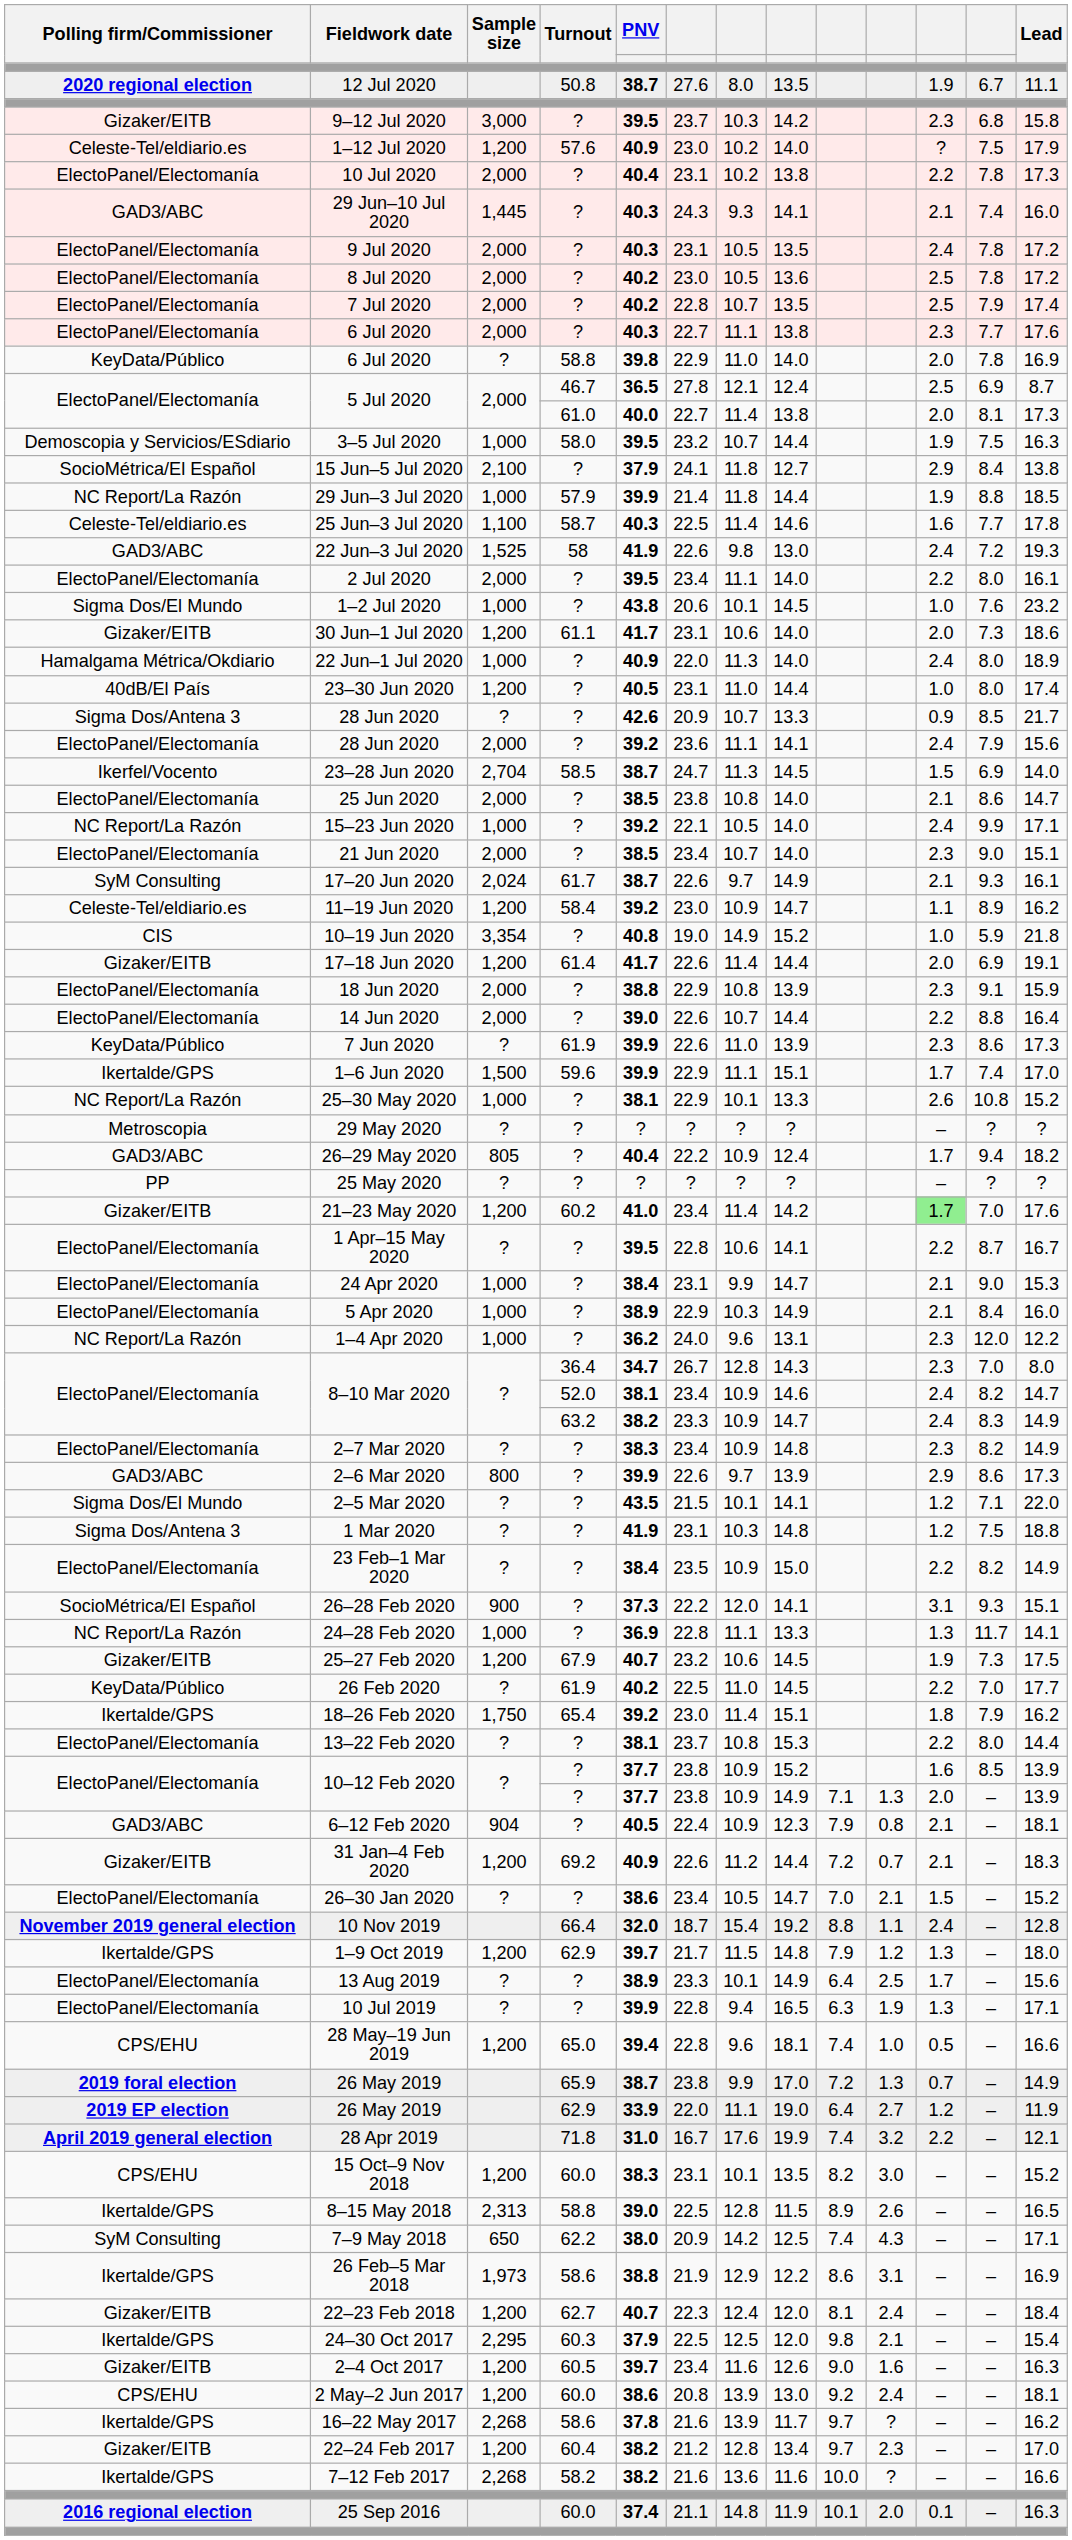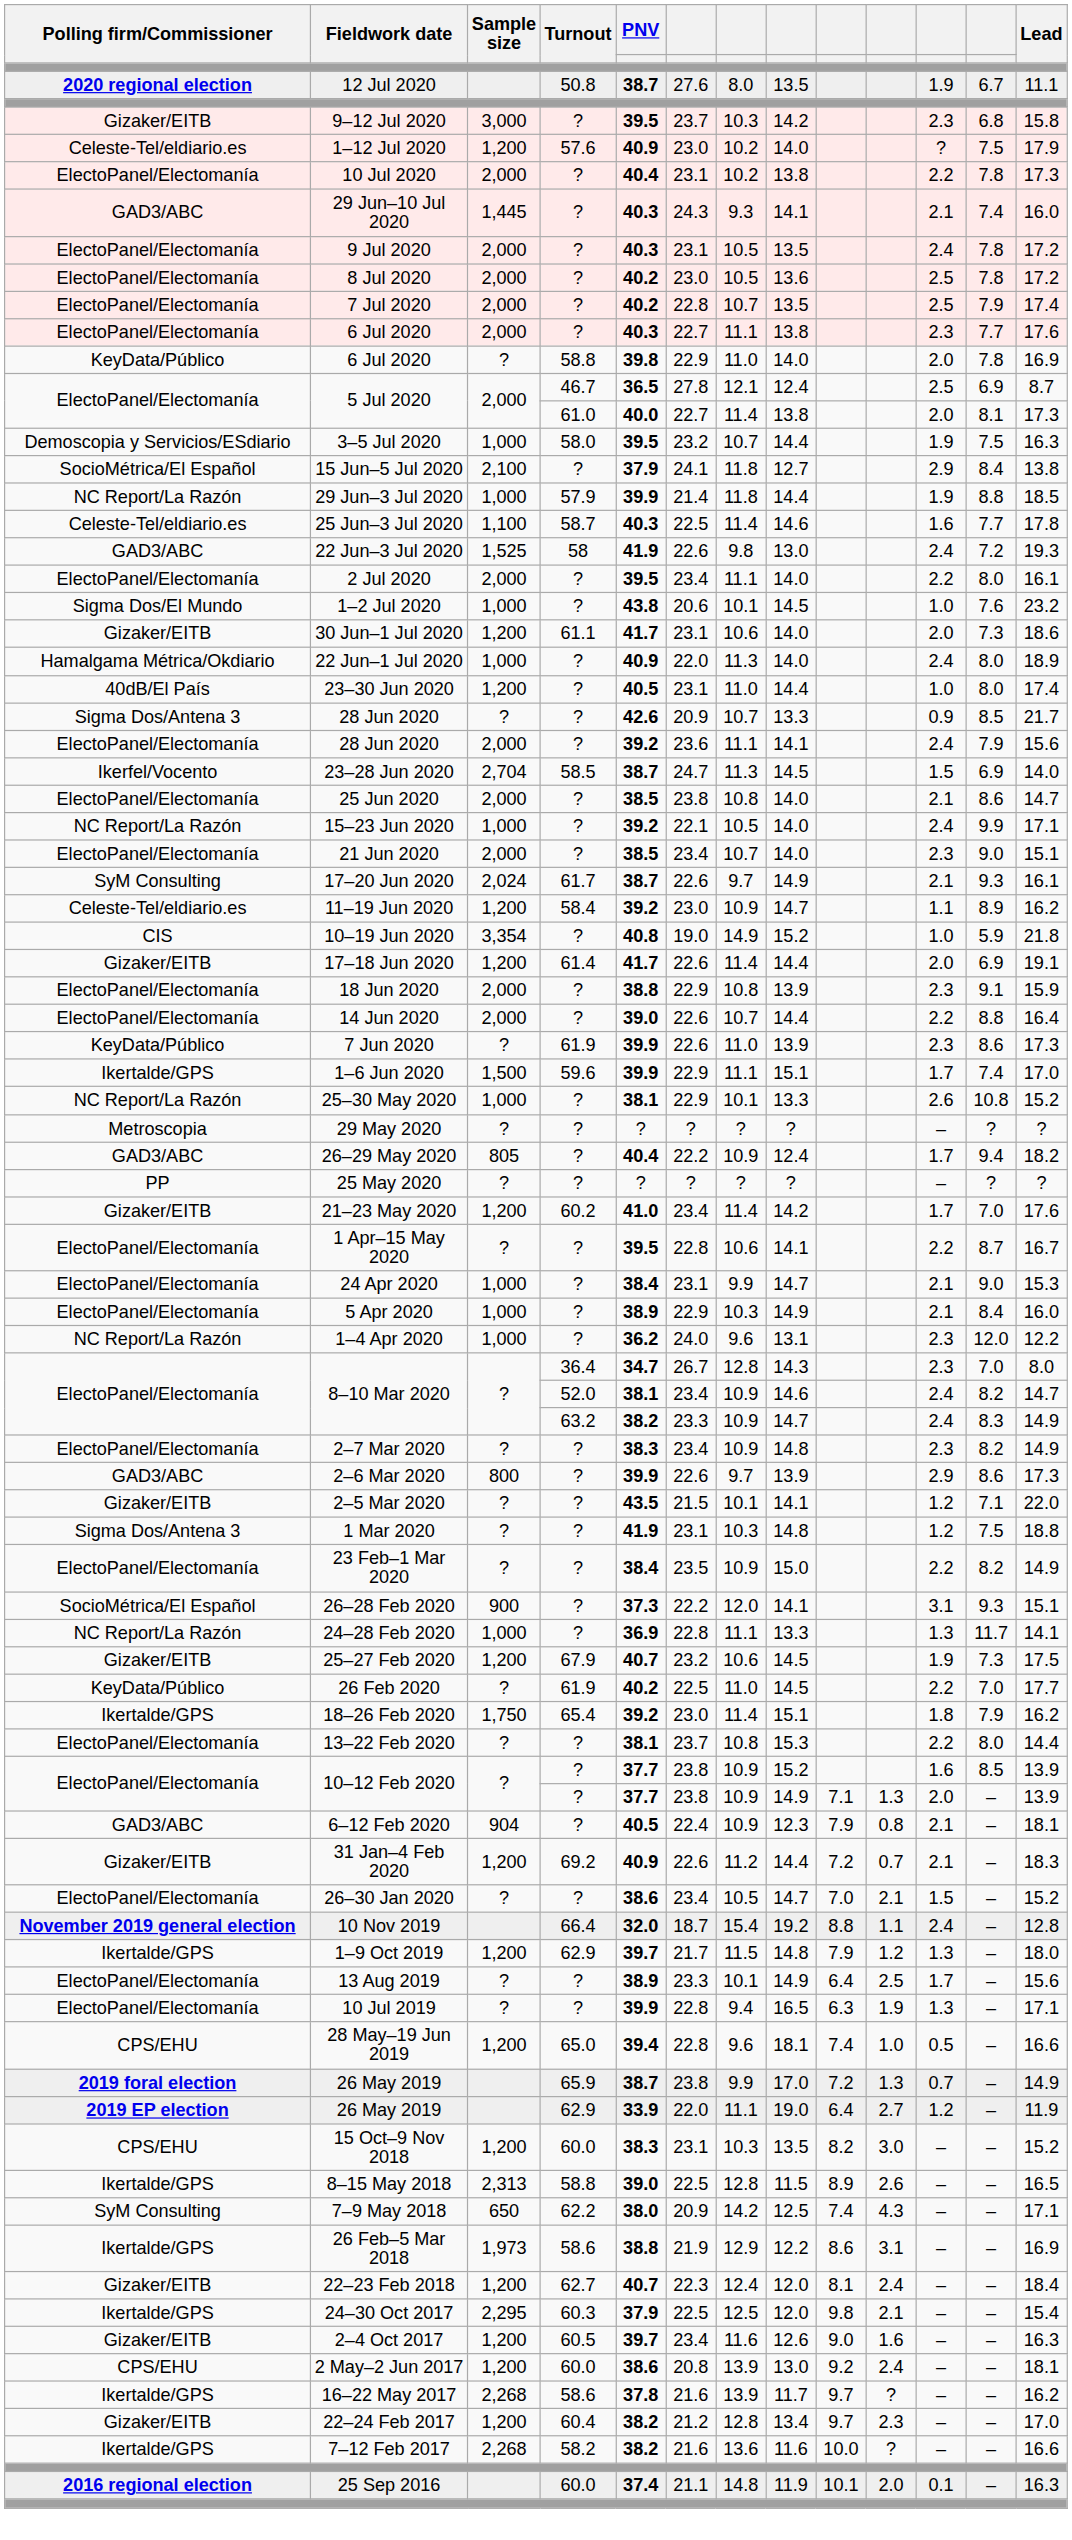(941, 1210) lightgreen background -> (941, 1210) no background
(158, 1503) Sigma Dos/El Mundo -> (158, 1503) Gizaker/EITB
- row: (389, 2137)
(741, 2174) 10.1 -> (741, 2146) 10.3
